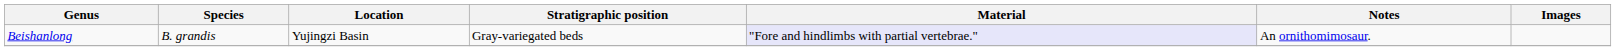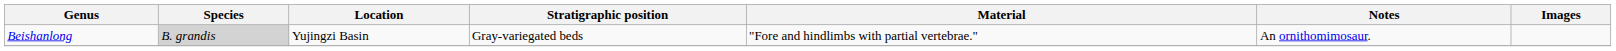(188, 35) no background -> (188, 35) lightgrey background
(863, 35) lavender background -> (863, 35) no background
